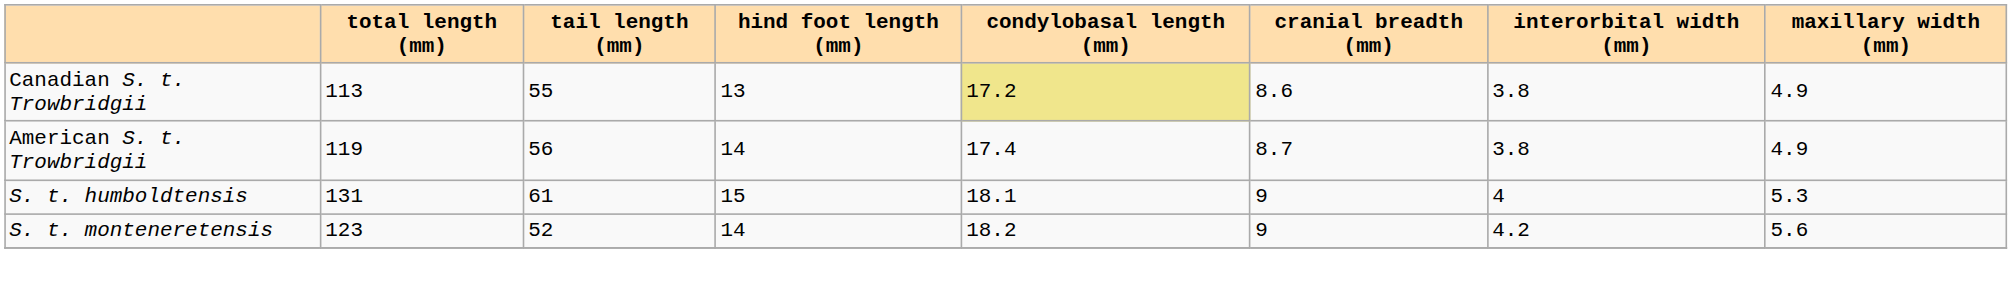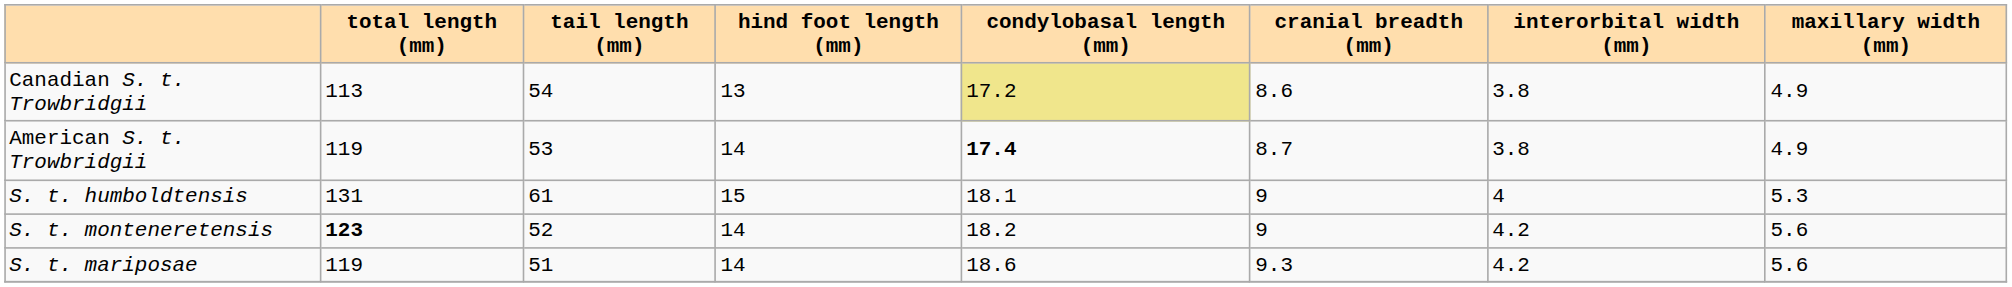(541, 92) 55 -> (541, 92) 54
(541, 150) 56 -> (541, 150) 53
(991, 150) normal -> (991, 150) bold
(344, 231) normal -> (344, 231) bold
+ row: (103, 265)
